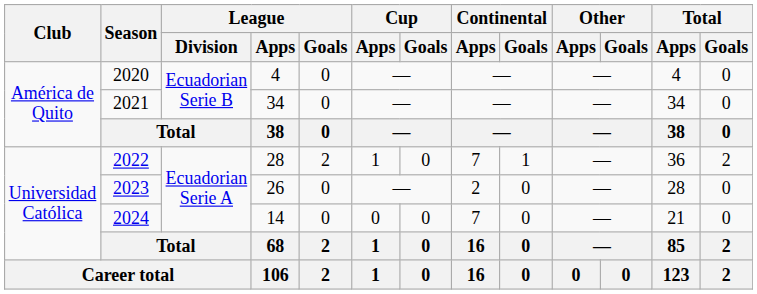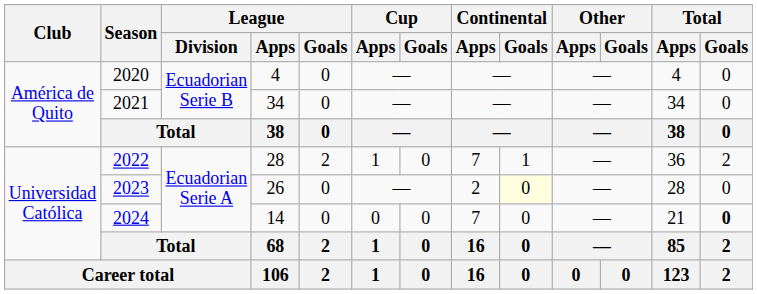(526, 189) no background -> (526, 189) lightyellow background
(726, 217) normal -> (726, 217) bold
